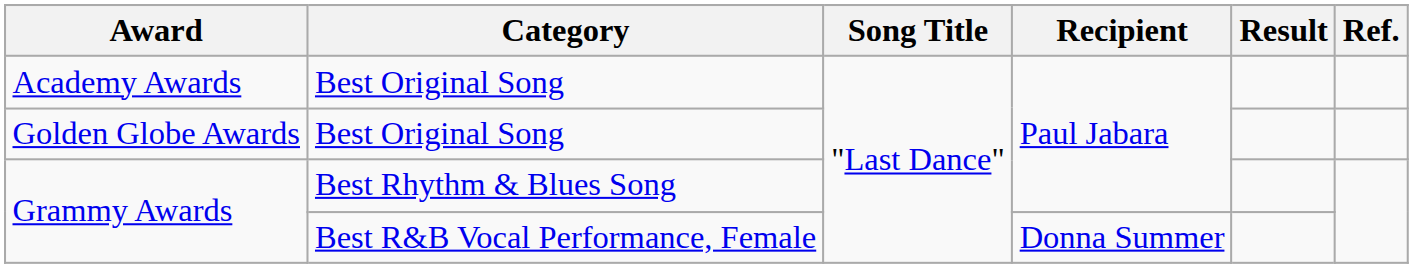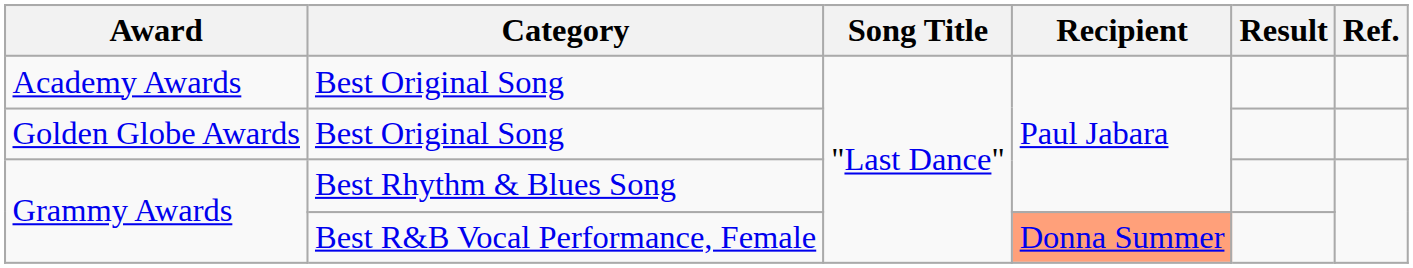(1122, 236) no background -> (1122, 236) lightsalmon background
